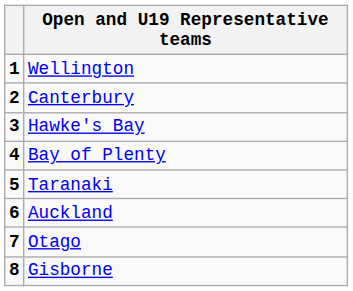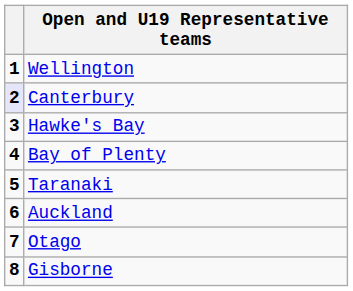(14, 98) no background -> (14, 98) lavender background
